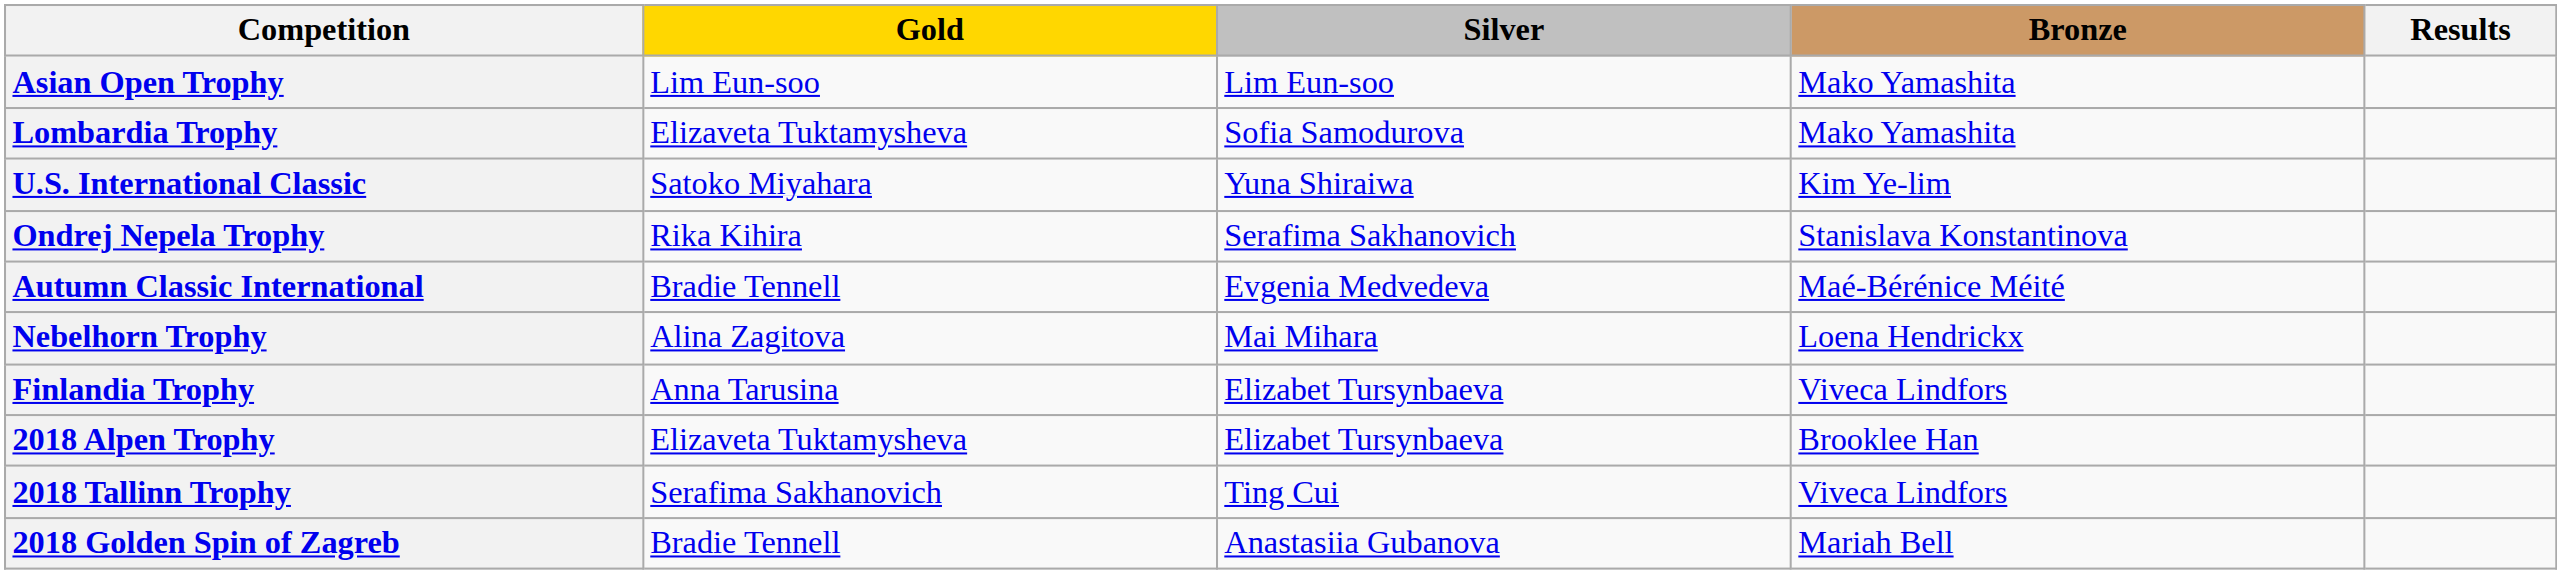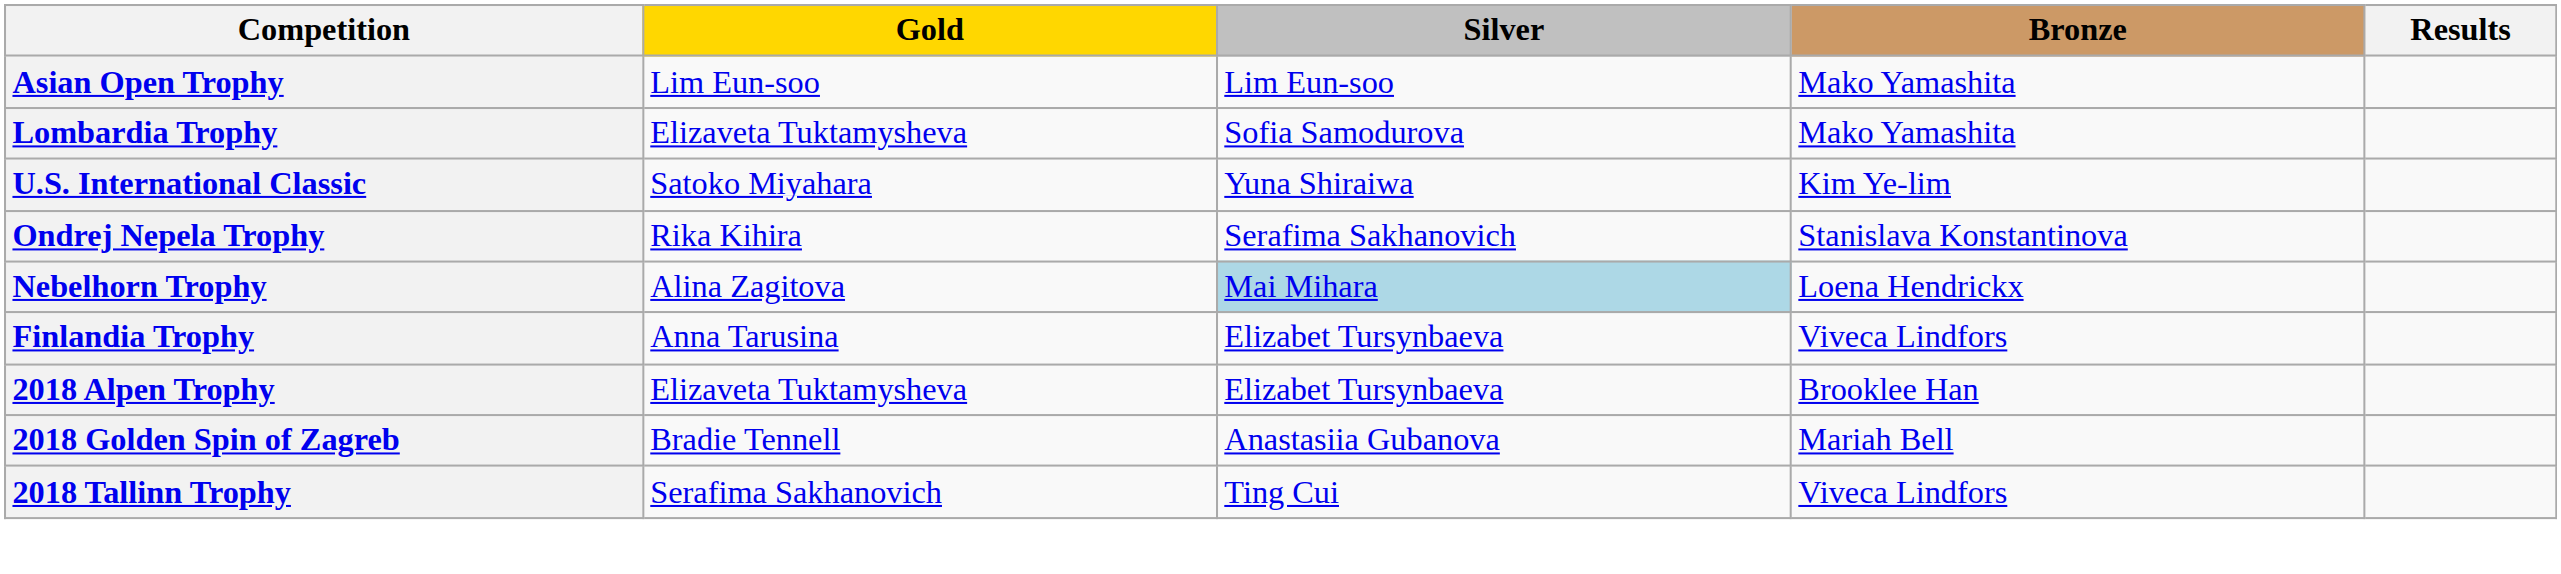- row: (218, 286)
(1301, 337) no background -> (1301, 286) lightblue background
rows swapped: (152, 491) <-> (206, 542)
